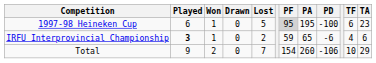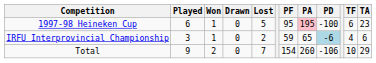(289, 24) lightgrey background -> (289, 24) no background
(307, 24) no background -> (307, 24) pink background
(188, 38) bold -> (188, 38) normal
(328, 38) no background -> (328, 38) lightblue background
